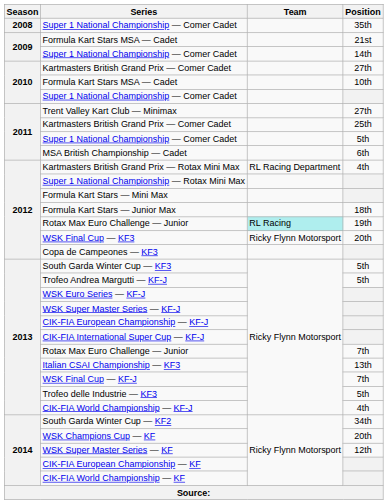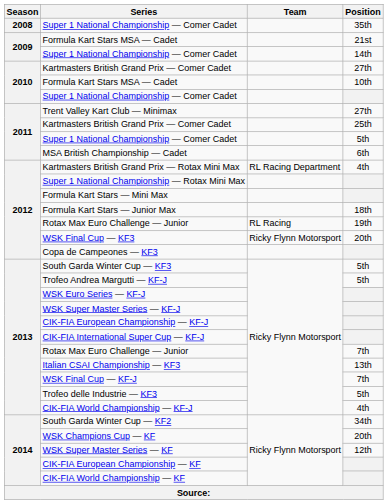(270, 223) paleturquoise background -> (270, 223) no background
